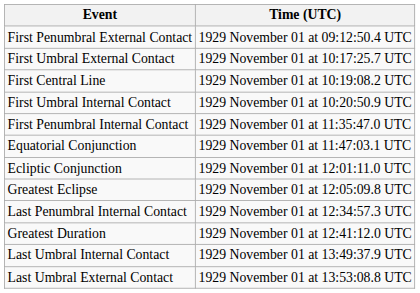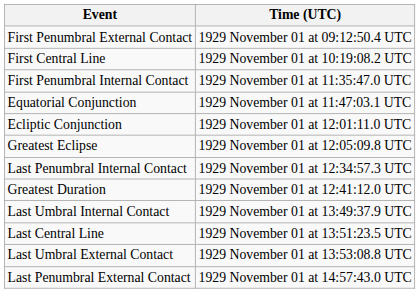- row: (91, 59)
- row: (89, 102)
+ row: (56, 233)
+ row: (99, 277)
